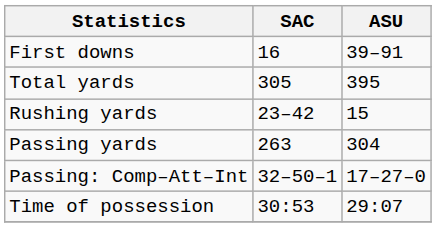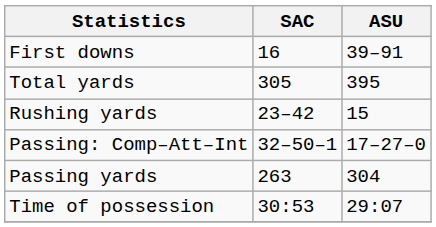rows swapped: (83, 145) <-> (129, 176)
